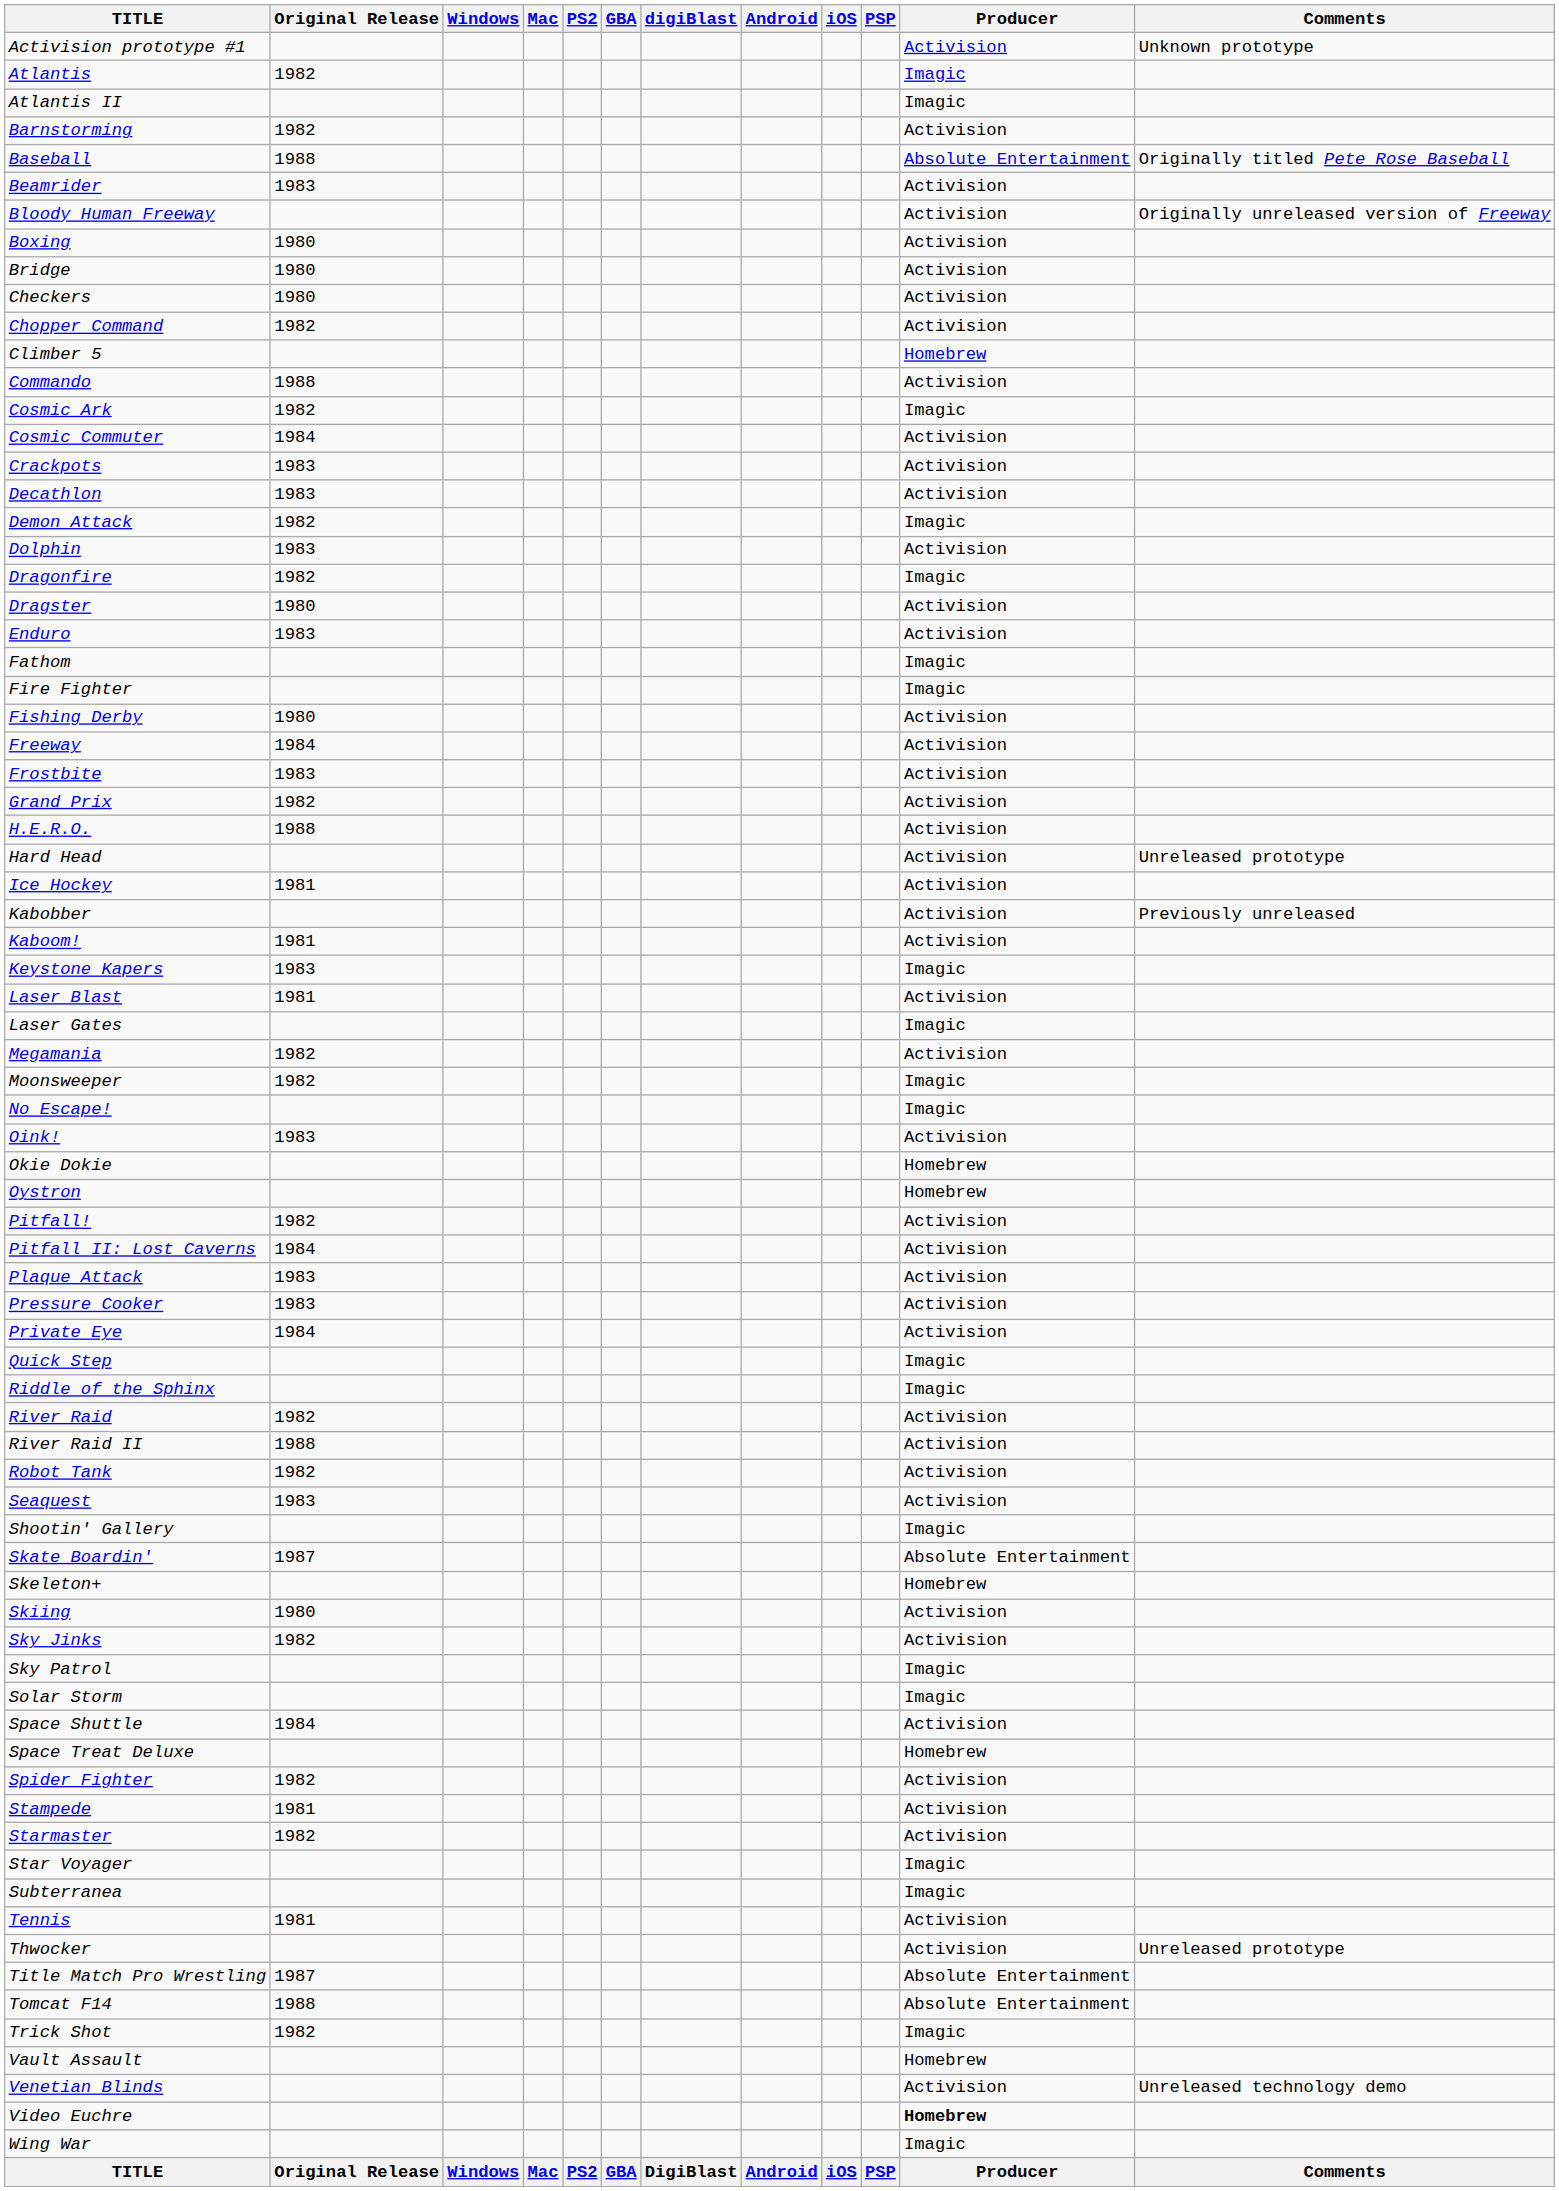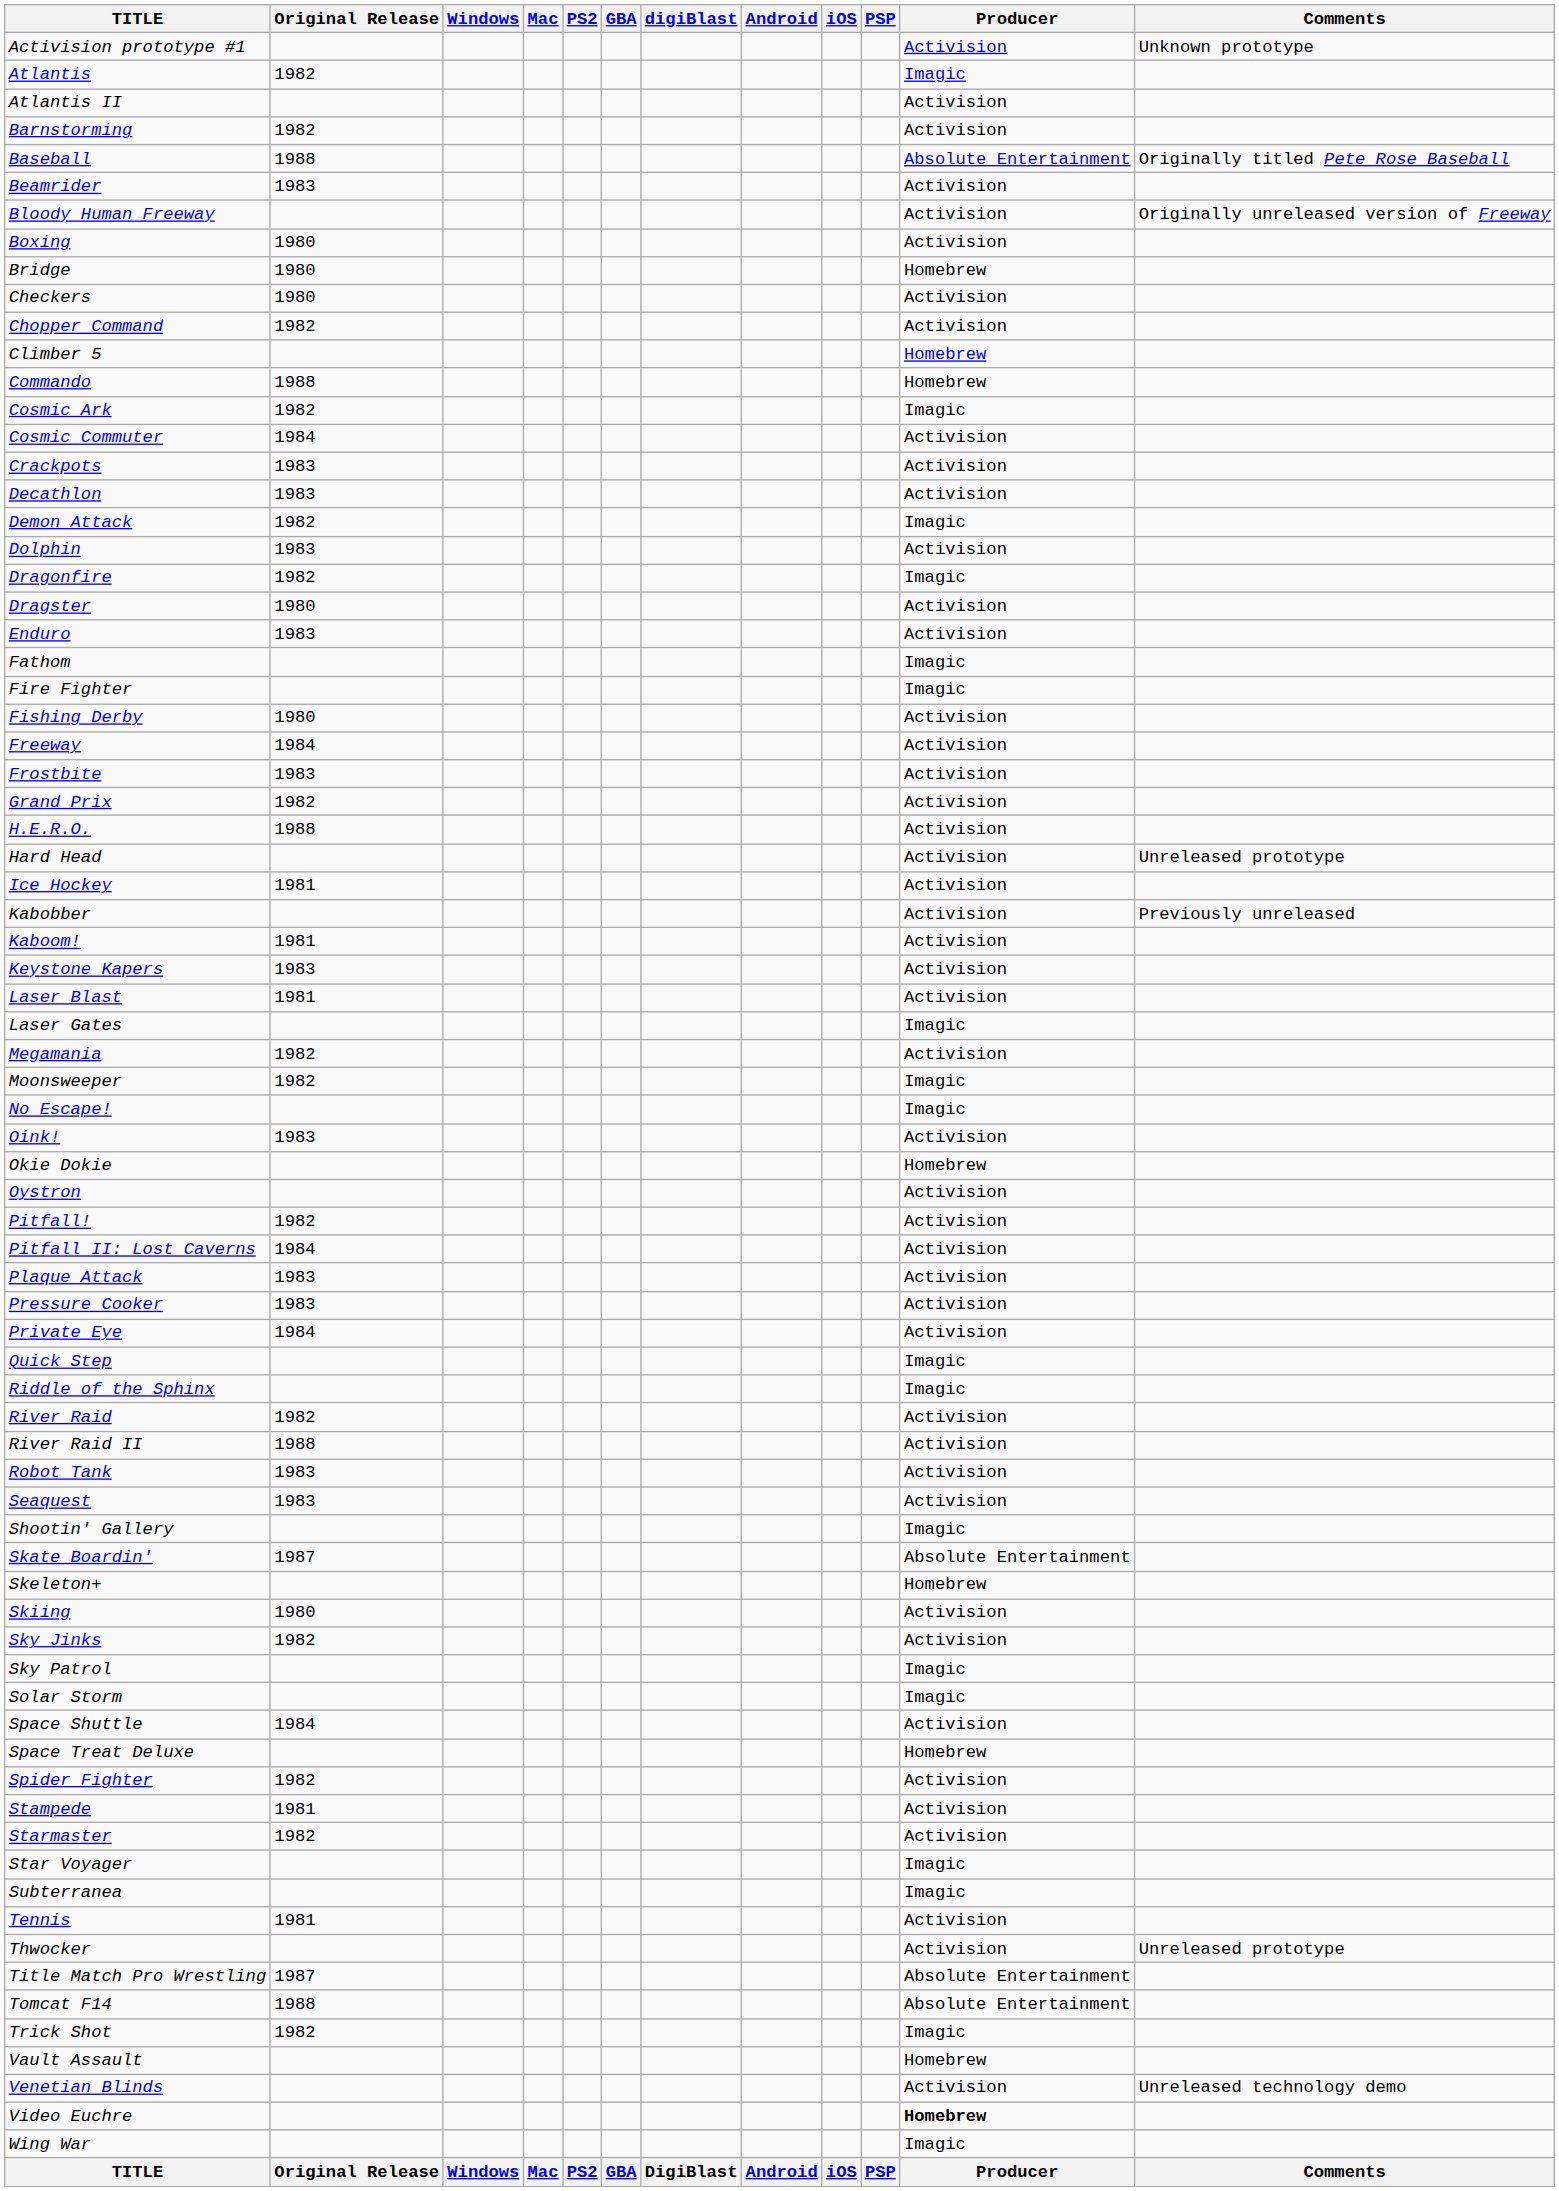(935, 103) Imagic -> (955, 103) Activision
(955, 270) Activision -> (945, 270) Homebrew
(955, 382) Activision -> (945, 382) Homebrew
(935, 970) Imagic -> (955, 970) Activision
(945, 1193) Homebrew -> (955, 1193) Activision
(295, 1473) 1982 -> (295, 1473) 1983
